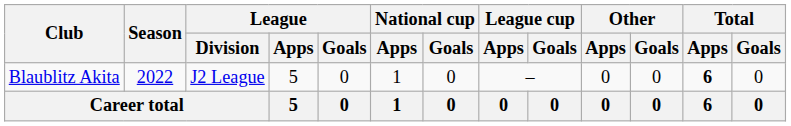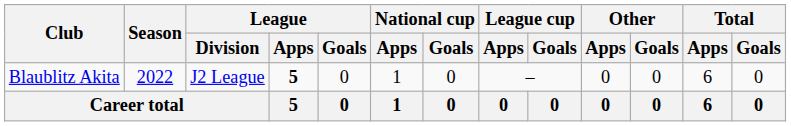(293, 76) normal -> (293, 76) bold
(708, 76) bold -> (708, 76) normal
